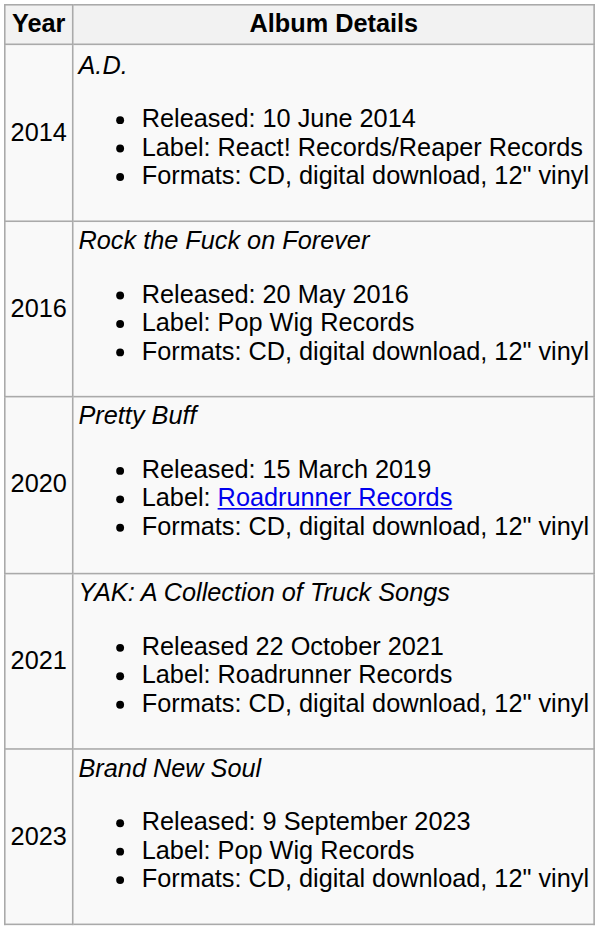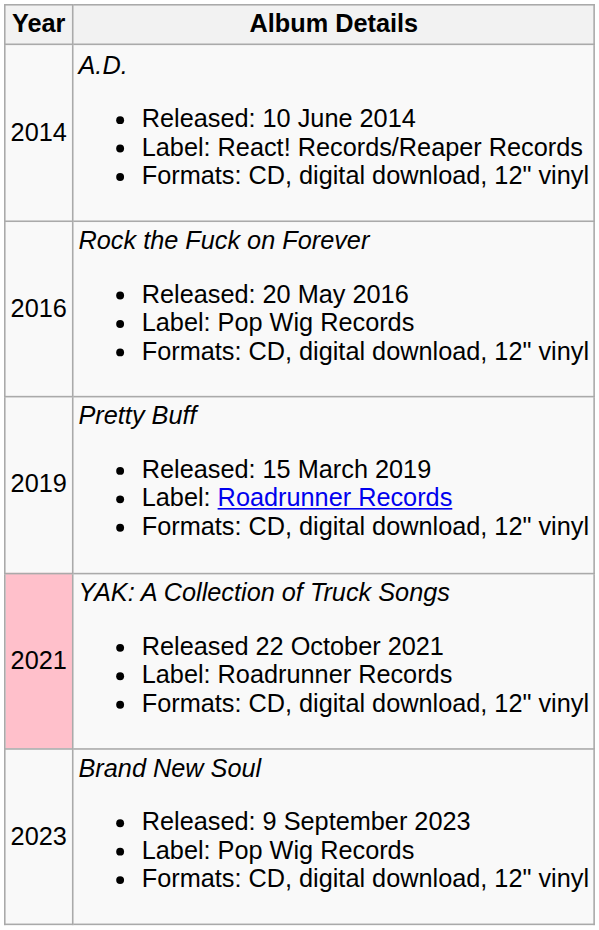(39, 484) 2020 -> (39, 484) 2019
(39, 660) no background -> (39, 660) pink background
